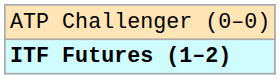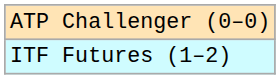(121, 56) bold -> (121, 56) normal
